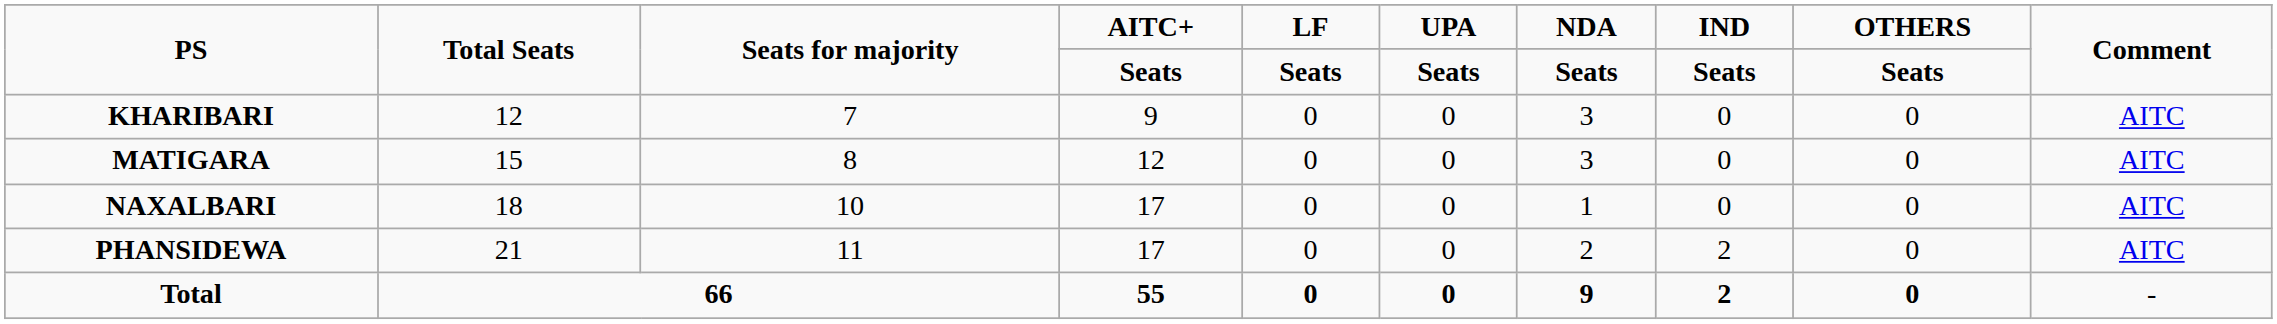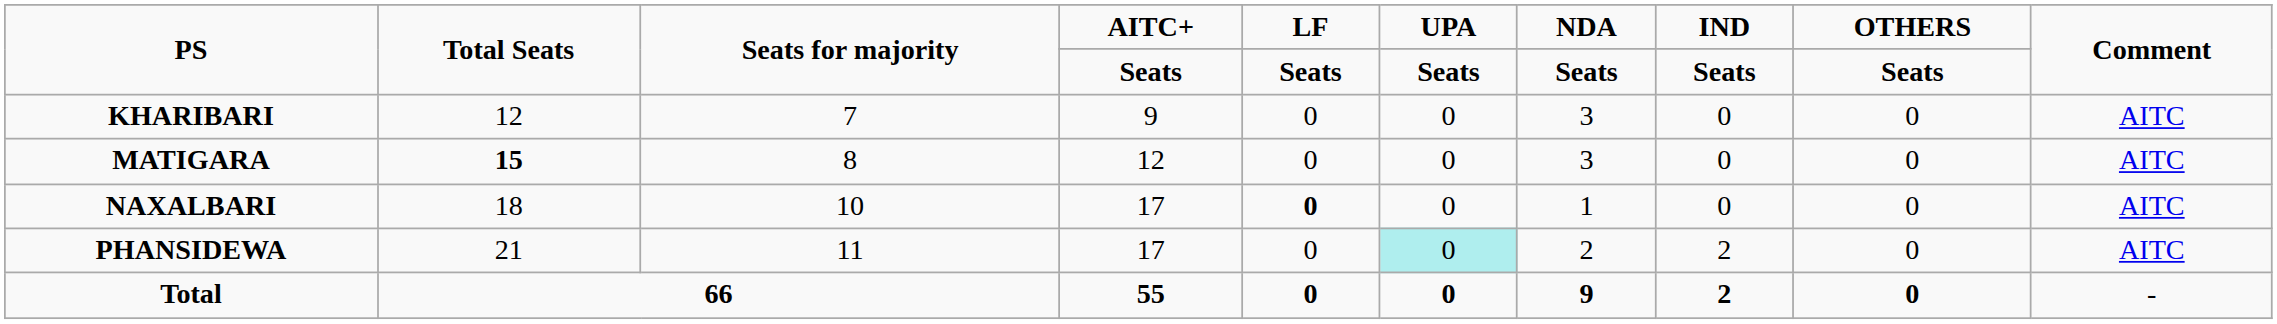(509, 160) normal -> (509, 160) bold
(1310, 205) normal -> (1310, 205) bold
(1448, 250) no background -> (1448, 250) paleturquoise background
